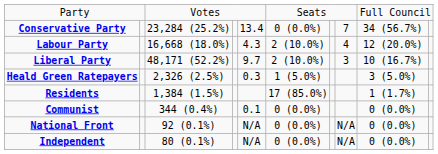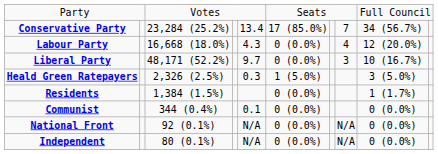(298, 29) 0 (0.0%) -> (298, 29) 17 (85.0%)
(298, 45) 2 (10.0%) -> (298, 45) 0 (0.0%)
(298, 61) 2 (10.0%) -> (298, 61) 0 (0.0%)
(298, 93) 17 (85.0%) -> (298, 93) 0 (0.0%)
